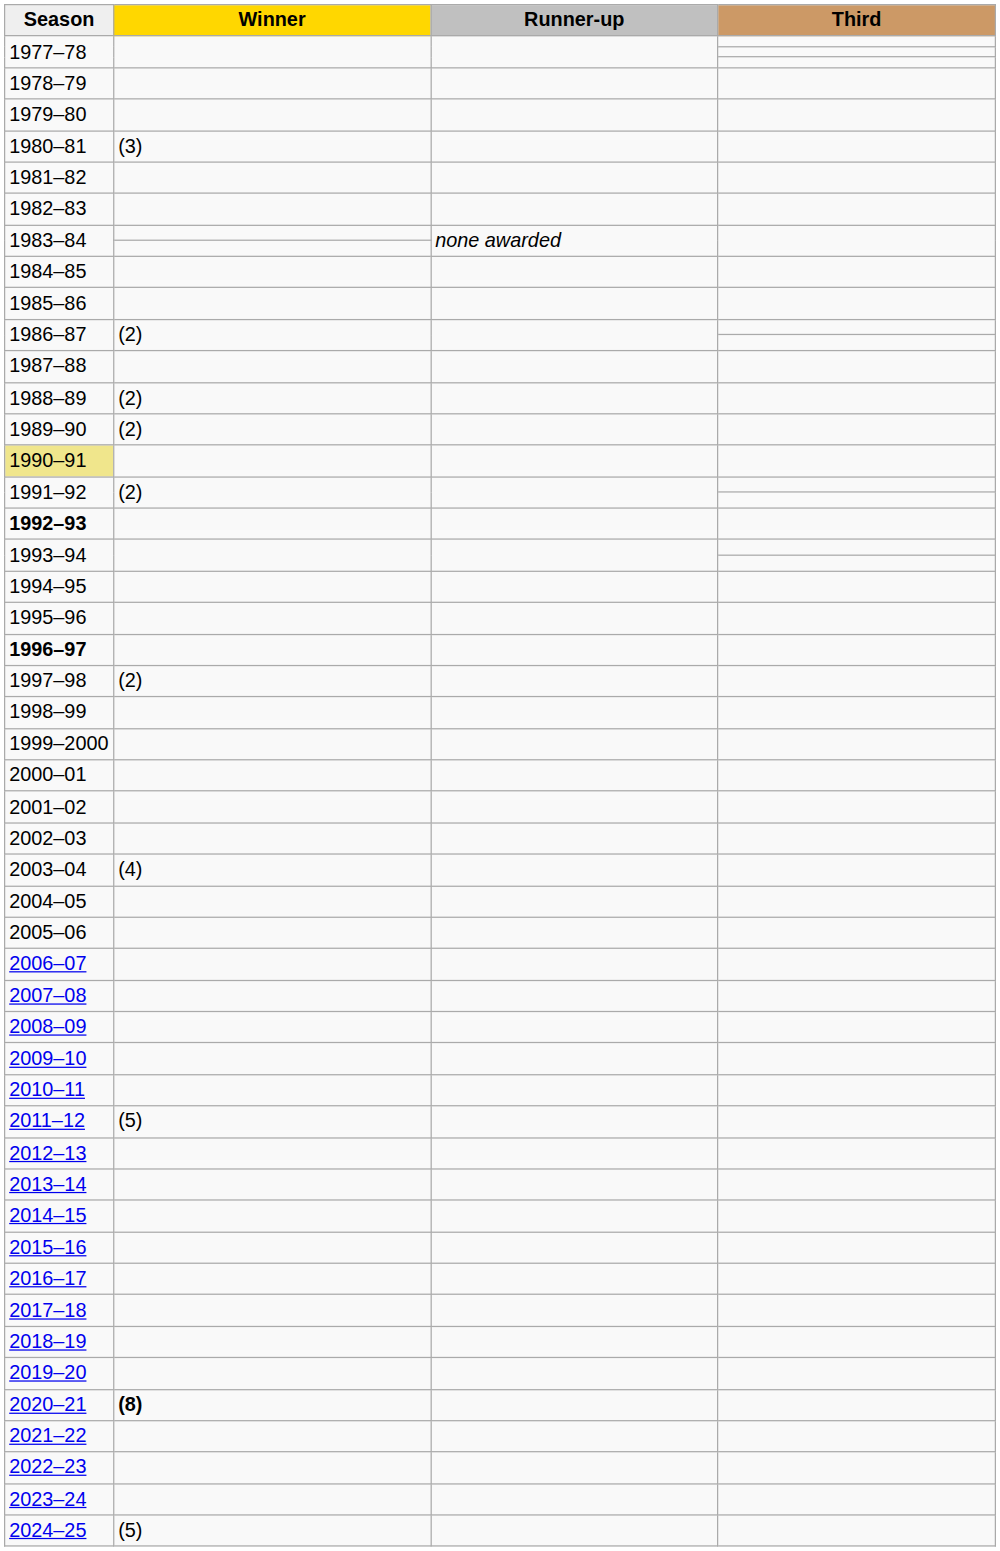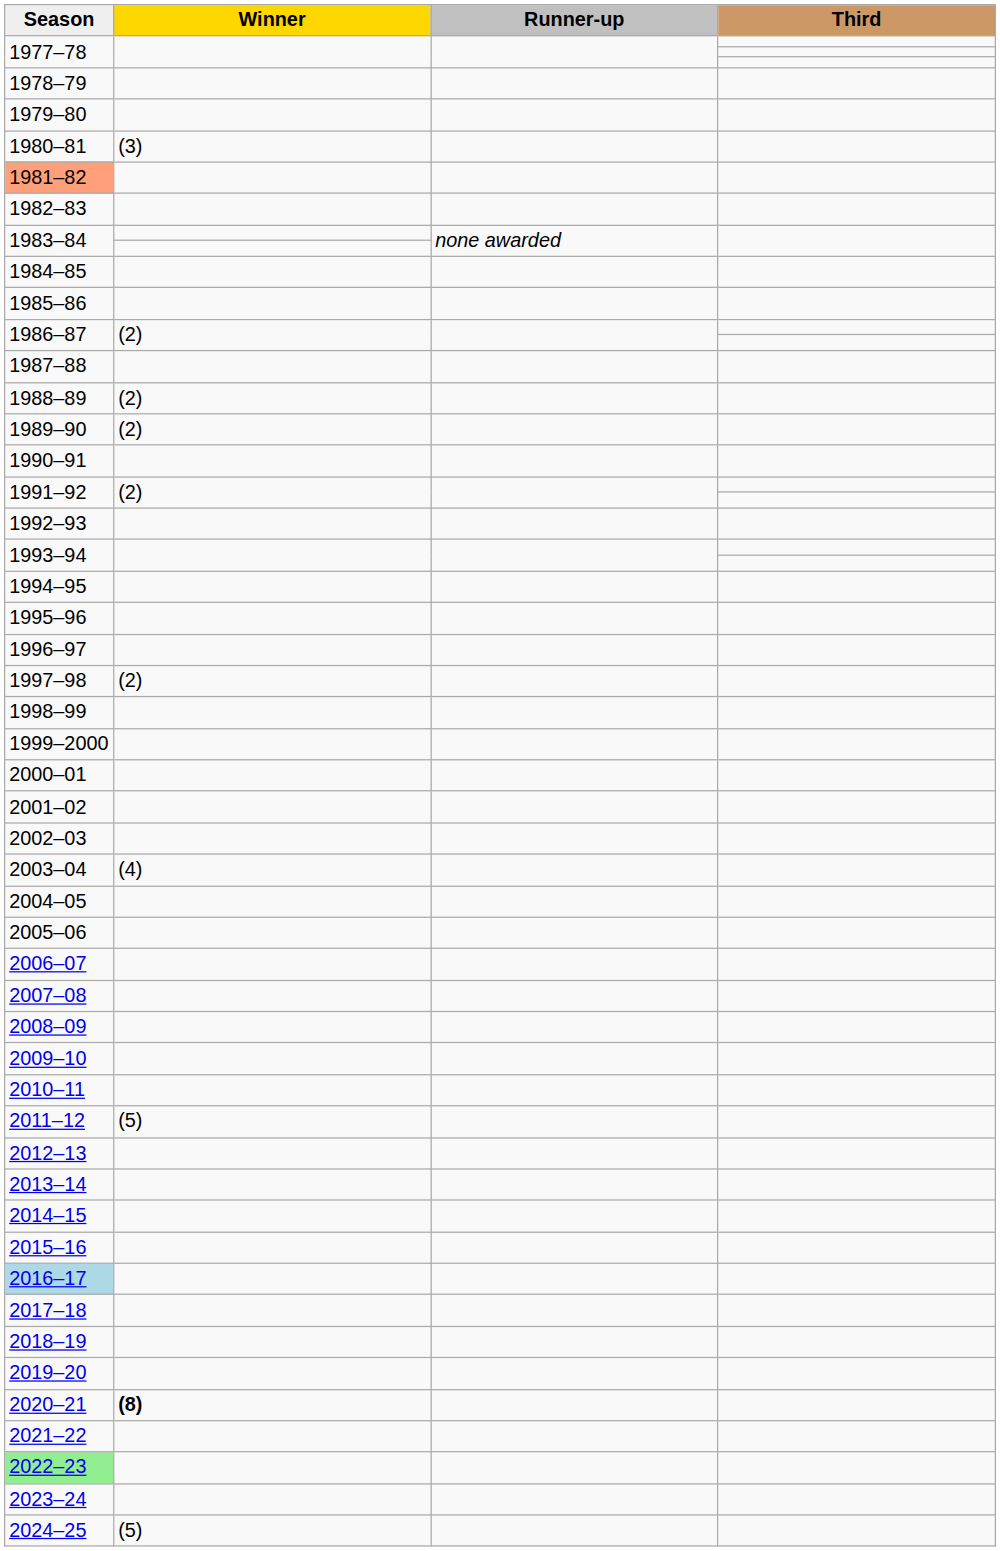(48, 177) no background -> (48, 177) lightsalmon background
(48, 460) khaki background -> (48, 460) no background
(48, 523) bold -> (48, 523) normal
(48, 649) bold -> (48, 649) normal
(48, 1278) no background -> (48, 1278) lightblue background
(48, 1467) no background -> (48, 1467) lightgreen background
